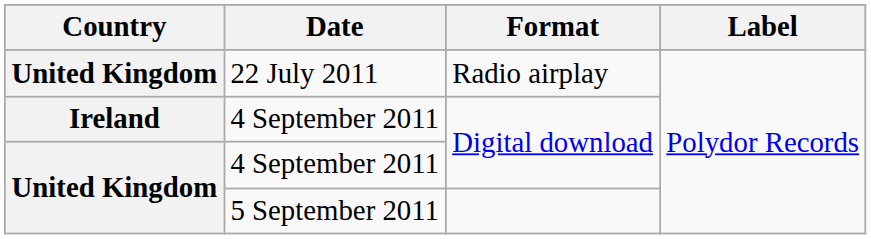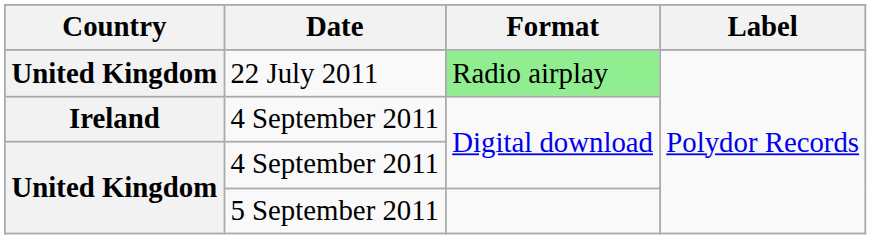(530, 73) no background -> (530, 73) lightgreen background
